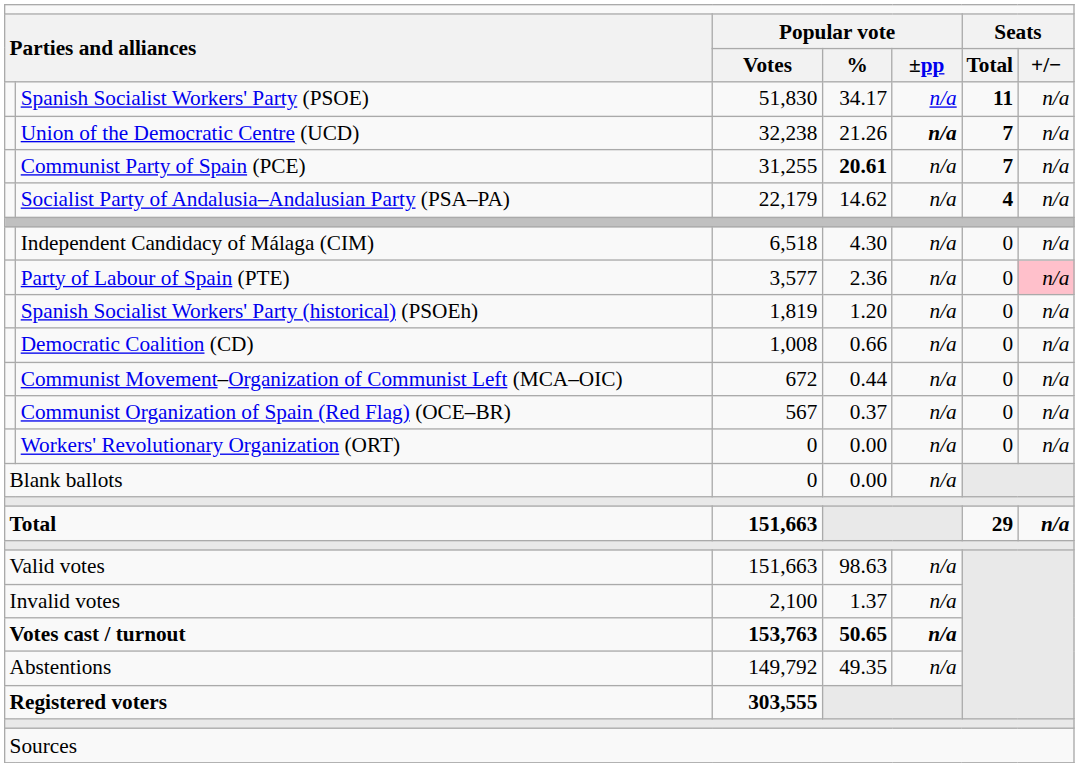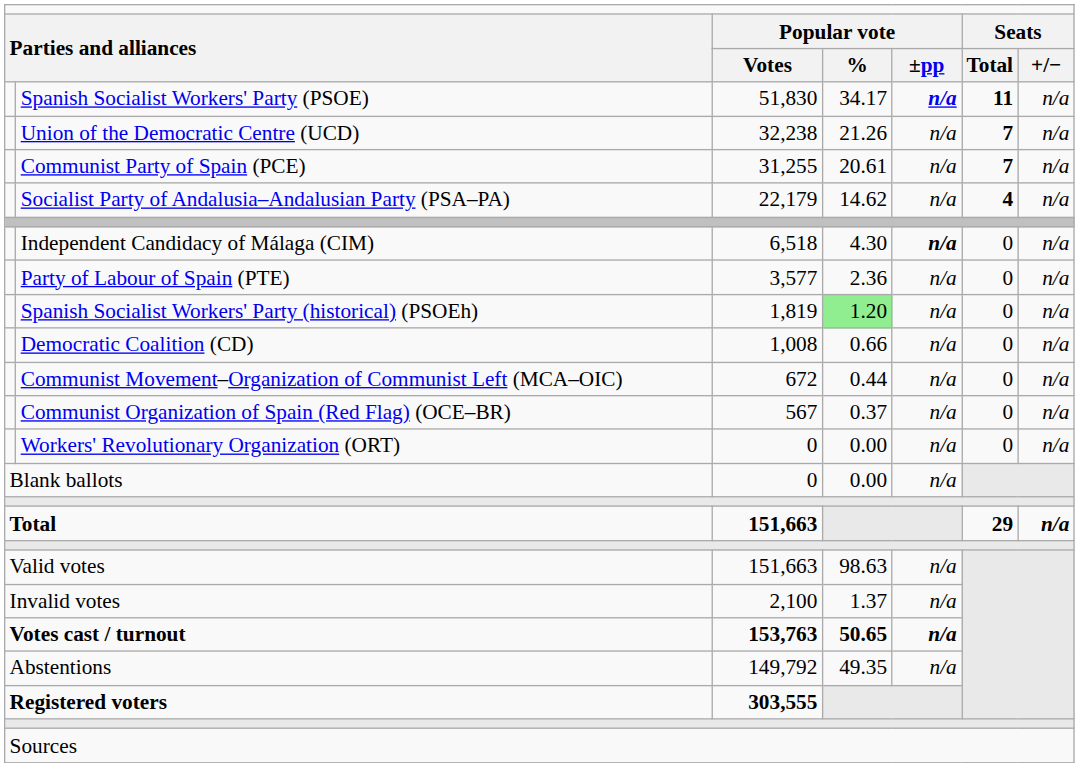(943, 98) normal -> (943, 98) bold
(943, 132) bold -> (943, 132) normal
(863, 166) bold -> (863, 166) normal
(943, 243) normal -> (943, 243) bold
(1056, 277) pink background -> (1056, 277) no background
(868, 310) no background -> (868, 310) lightgreen background
